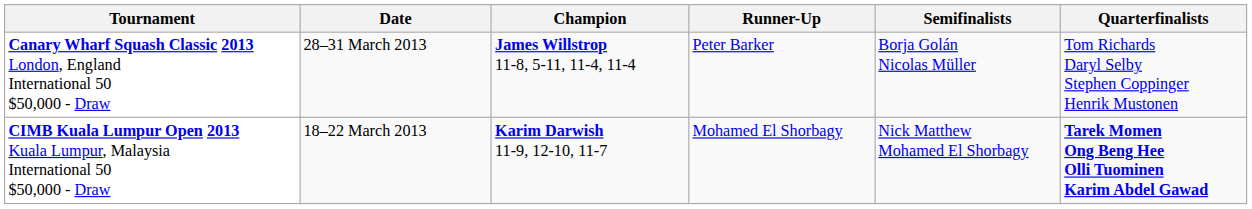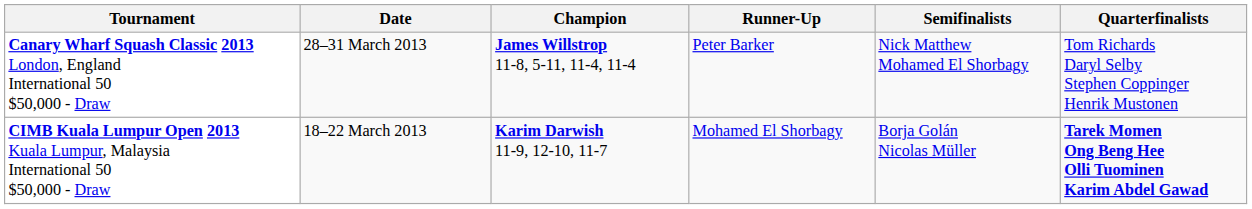(927, 55) Borja Golán Nicolas Müller -> (953, 55) Nick Matthew Mohamed El Shorbagy
(953, 140) Nick Matthew Mohamed El Shorbagy -> (927, 140) Borja Golán Nicolas Müller
